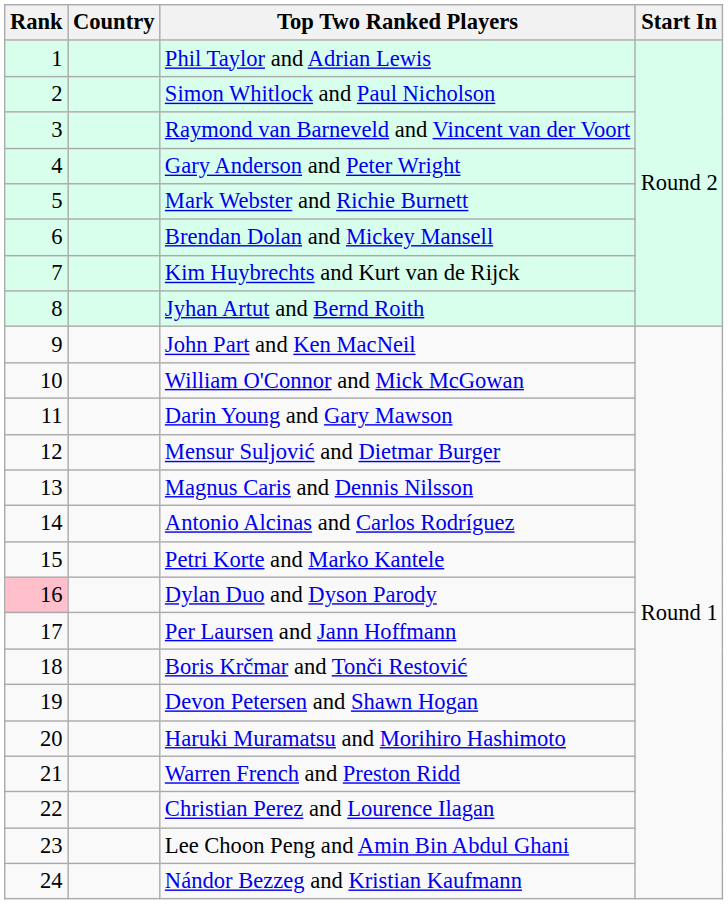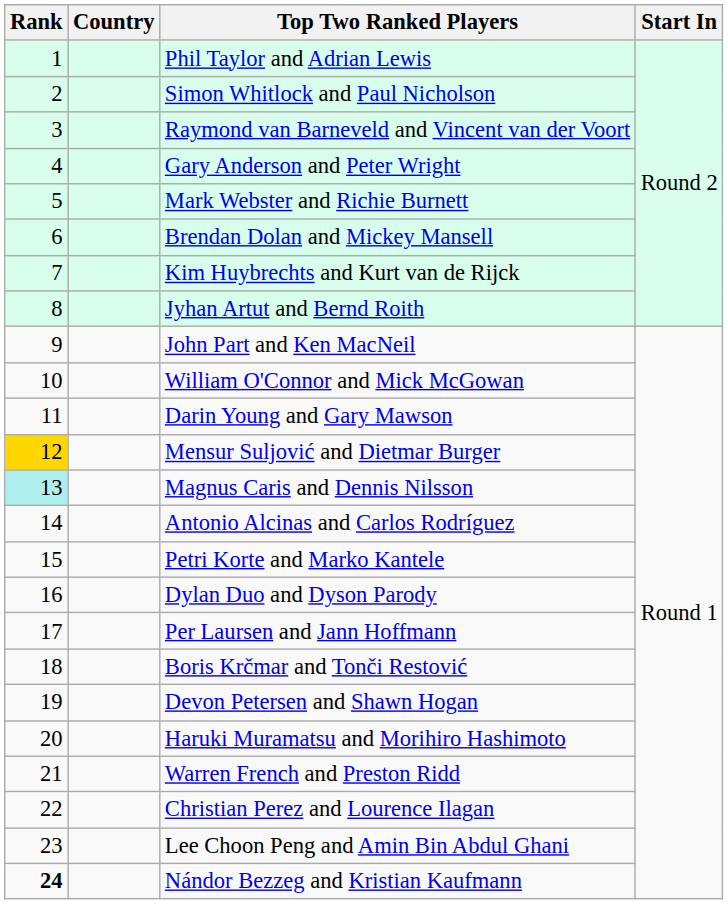(51, 451) no background -> (51, 451) gold background
(51, 487) no background -> (51, 487) paleturquoise background
(51, 594) pink background -> (51, 594) no background
(51, 881) normal -> (51, 881) bold
